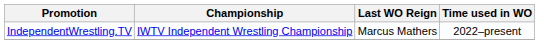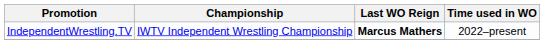(397, 31) normal -> (400, 31) bold
